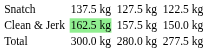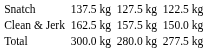(91, 25) lightgreen background -> (91, 25) no background
